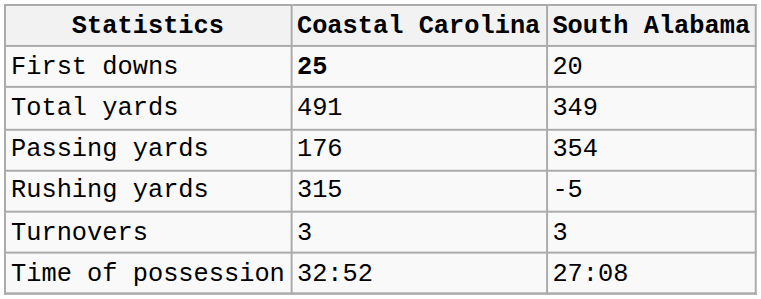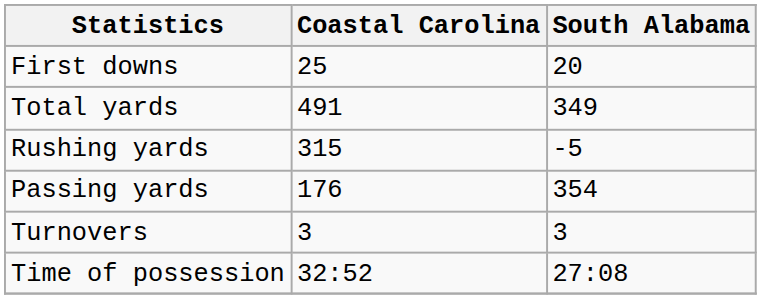(312, 67) bold -> (312, 67) normal
rows swapped: (110, 191) <-> (110, 150)
